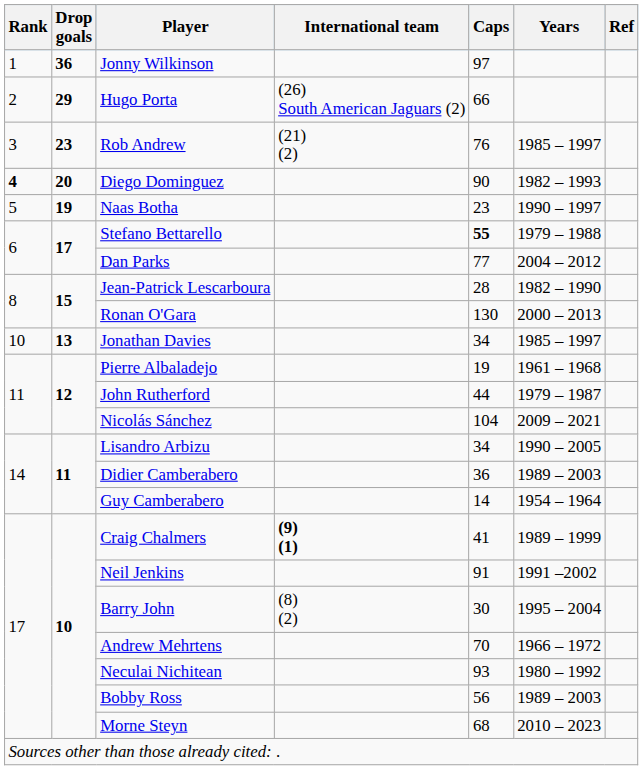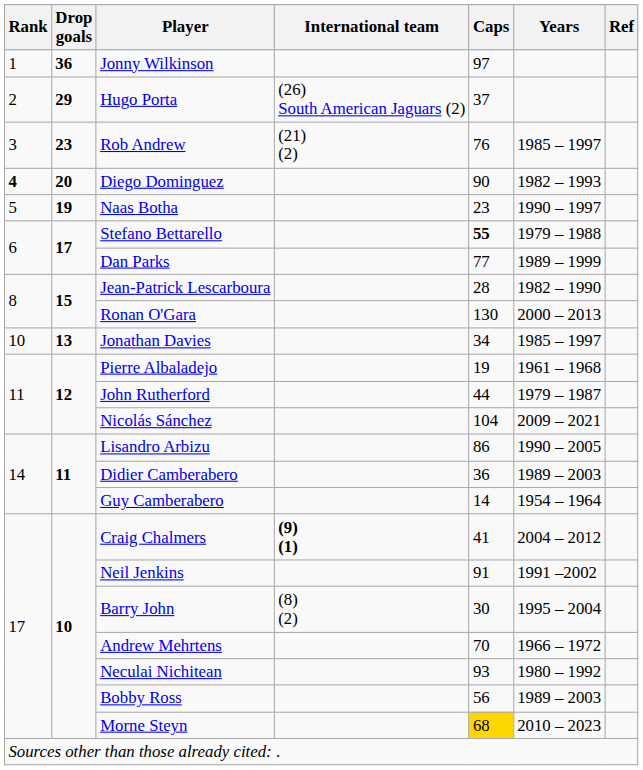(481, 99) 66 -> (481, 99) 37
(559, 261) 2004 – 2012 -> (559, 261) 1989 – 1999
(481, 447) 34 -> (481, 447) 86
(559, 536) 1989 – 1999 -> (559, 536) 2004 – 2012
(481, 725) no background -> (481, 725) gold background
